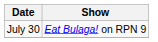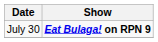(95, 29) normal -> (98, 29) bold
